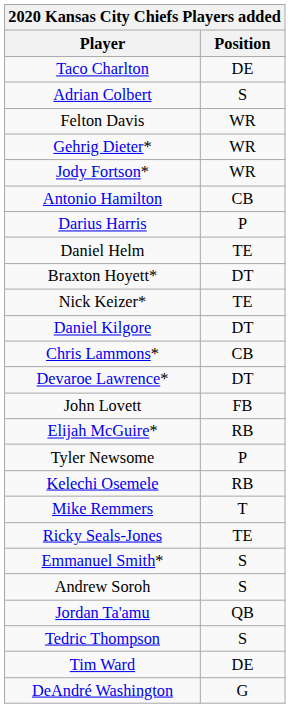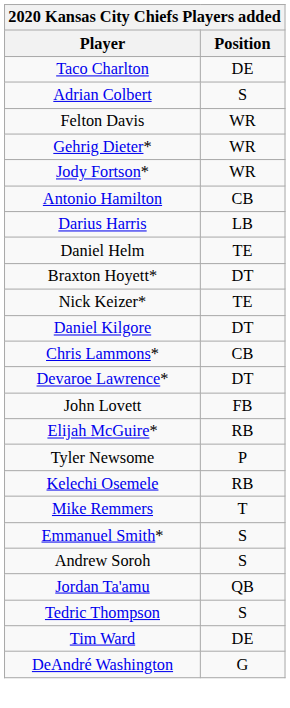(242, 224) P -> (242, 224) LB
- row: (102, 535)
